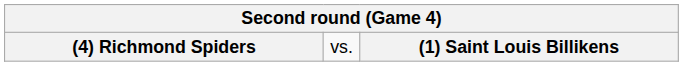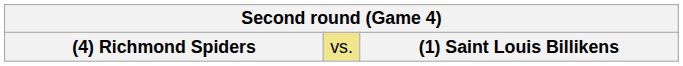(342, 46) no background -> (342, 46) khaki background
